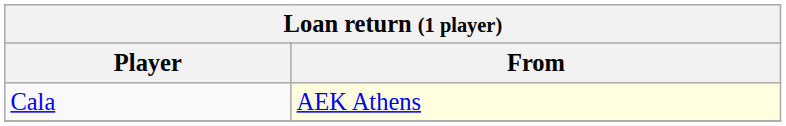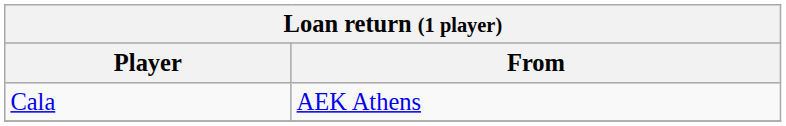(359, 101) lightyellow background -> (359, 101) no background
